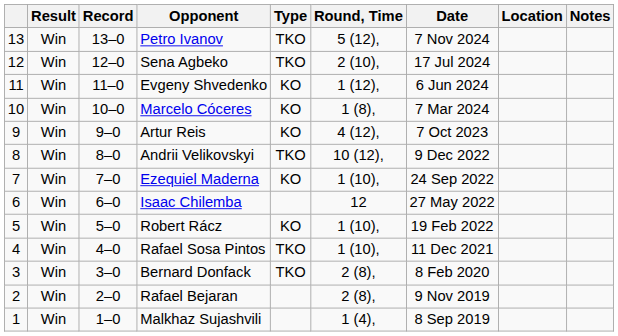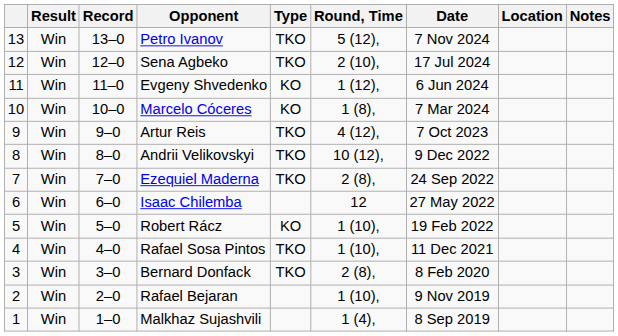(291, 132) KO -> (291, 132) TKO
(291, 179) KO -> (291, 179) TKO
(358, 179) 1 (10), -> (358, 179) 2 (8),
(358, 296) 2 (8), -> (358, 296) 1 (10),
